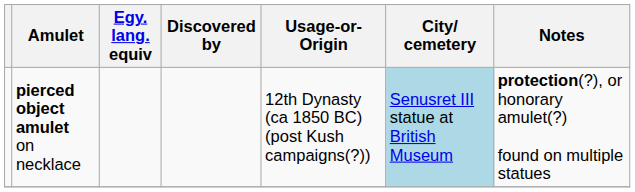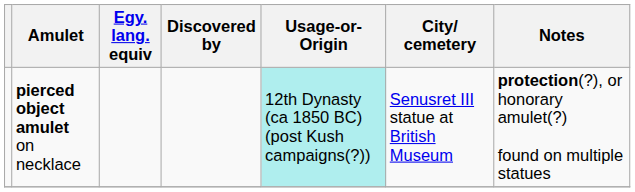(318, 127) no background -> (318, 127) paleturquoise background
(432, 127) lightblue background -> (432, 127) no background
